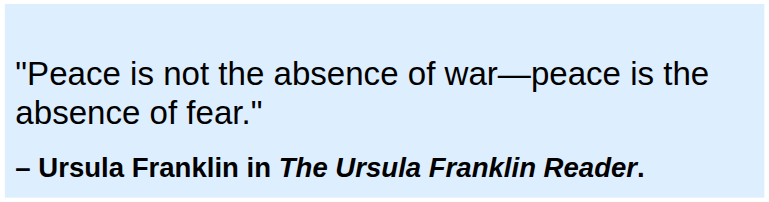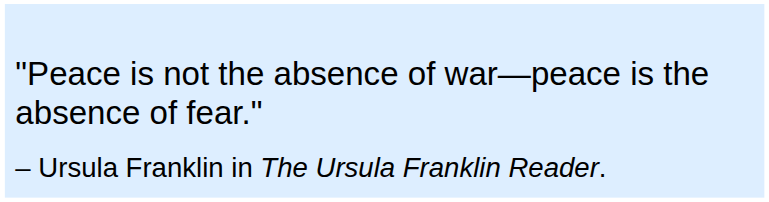(330, 166) bold -> (311, 168) normal
